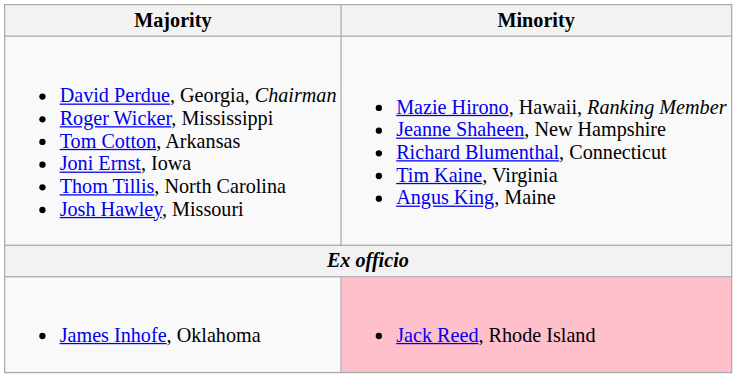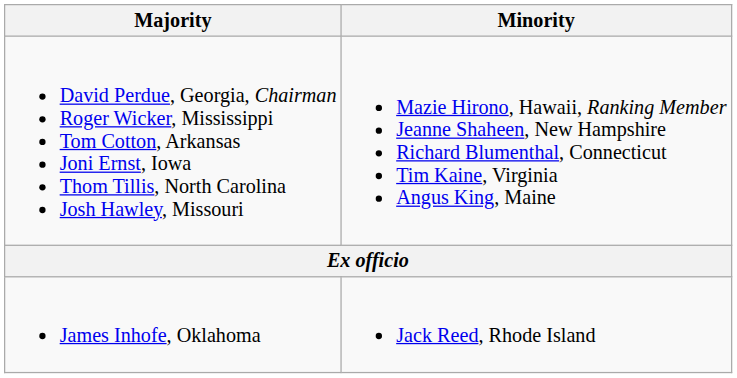(536, 336) pink background -> (536, 336) no background
